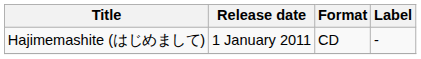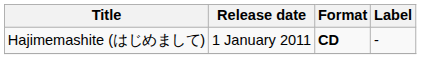(328, 40) normal -> (328, 40) bold
